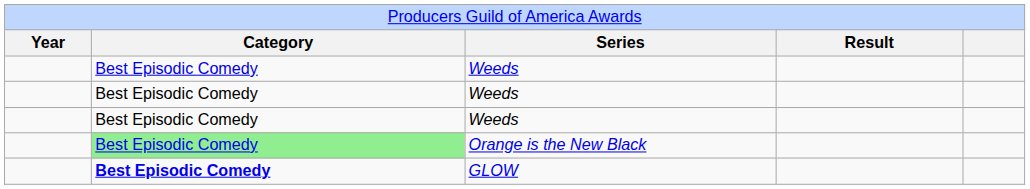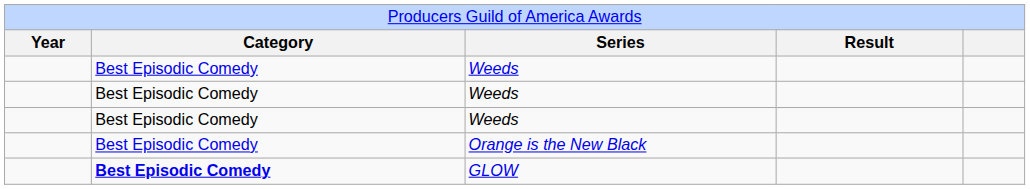(177, 145) lightgreen background -> (177, 145) no background
